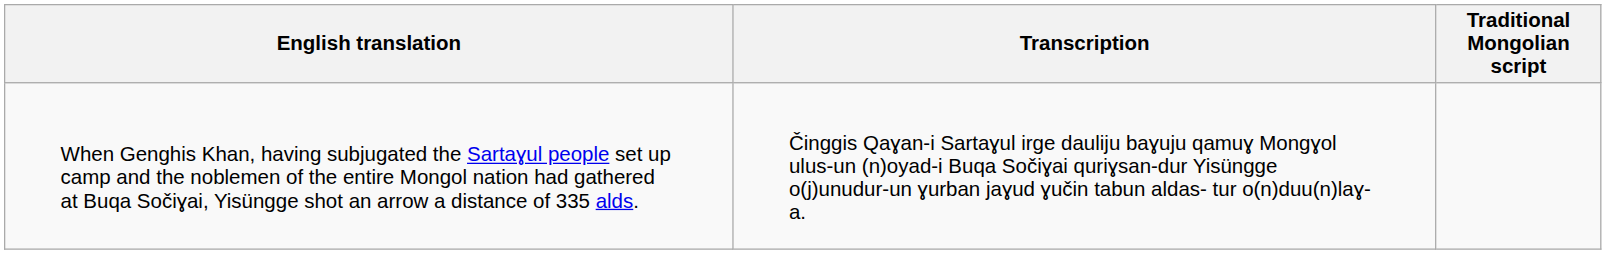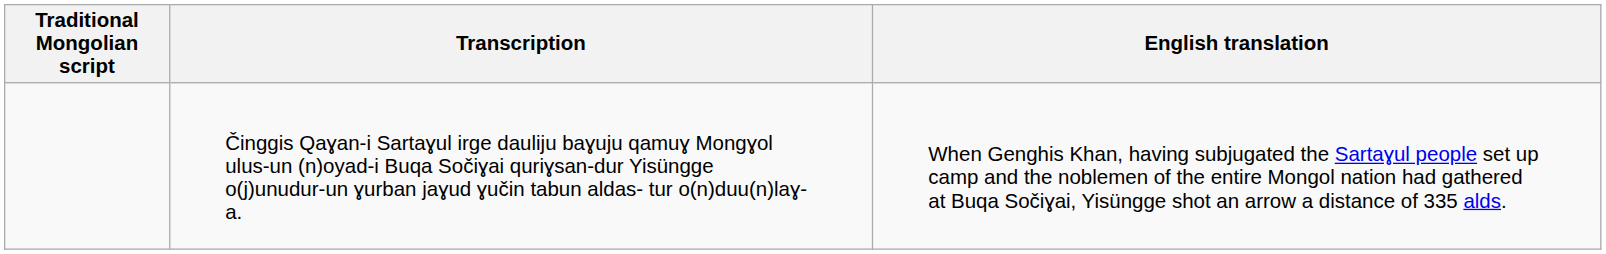columns swapped: (1518, 43) <-> (369, 43)
